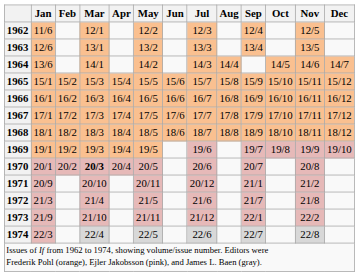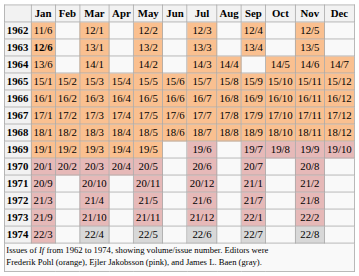(43, 47) normal -> (43, 47) bold
(94, 166) bold -> (94, 166) normal
